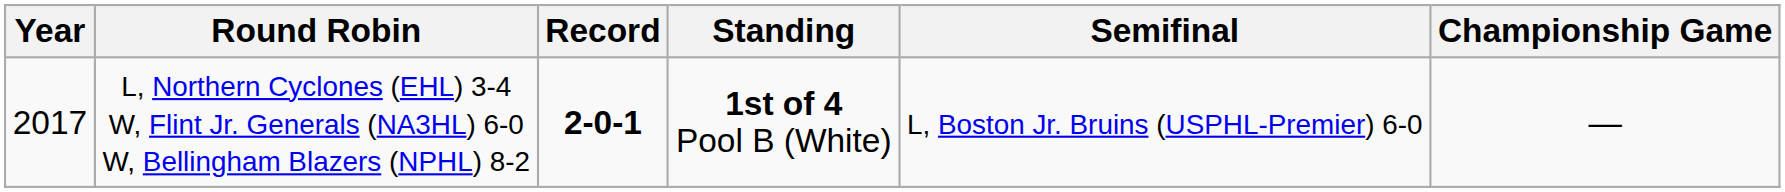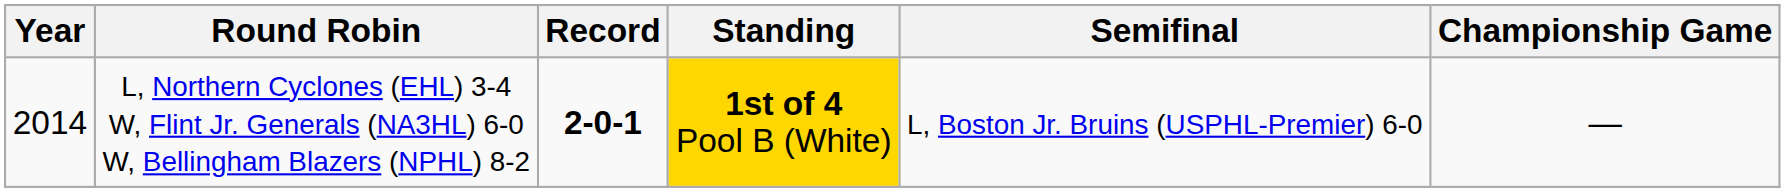(50, 121) 2017 -> (50, 121) 2014
(784, 121) no background -> (784, 121) gold background
